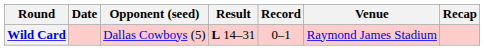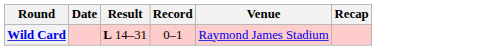- column: (154, 14)
